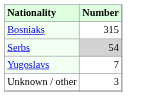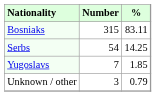+ column: (136, 13)
(114, 47) lightgrey background -> (114, 47) no background
